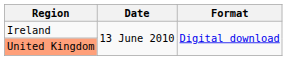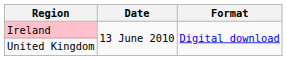(29, 30) no background -> (29, 30) pink background
(51, 47) lightsalmon background -> (51, 47) no background
